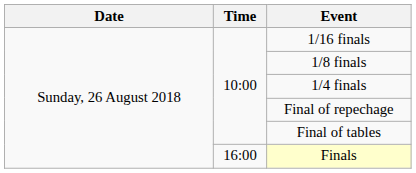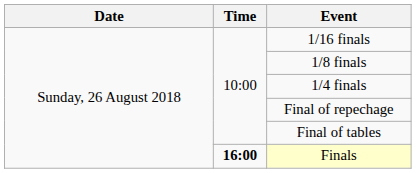(240, 156) normal -> (240, 156) bold
